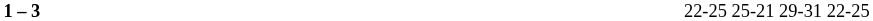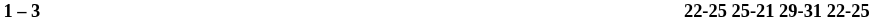(777, 11) normal -> (777, 11) bold
